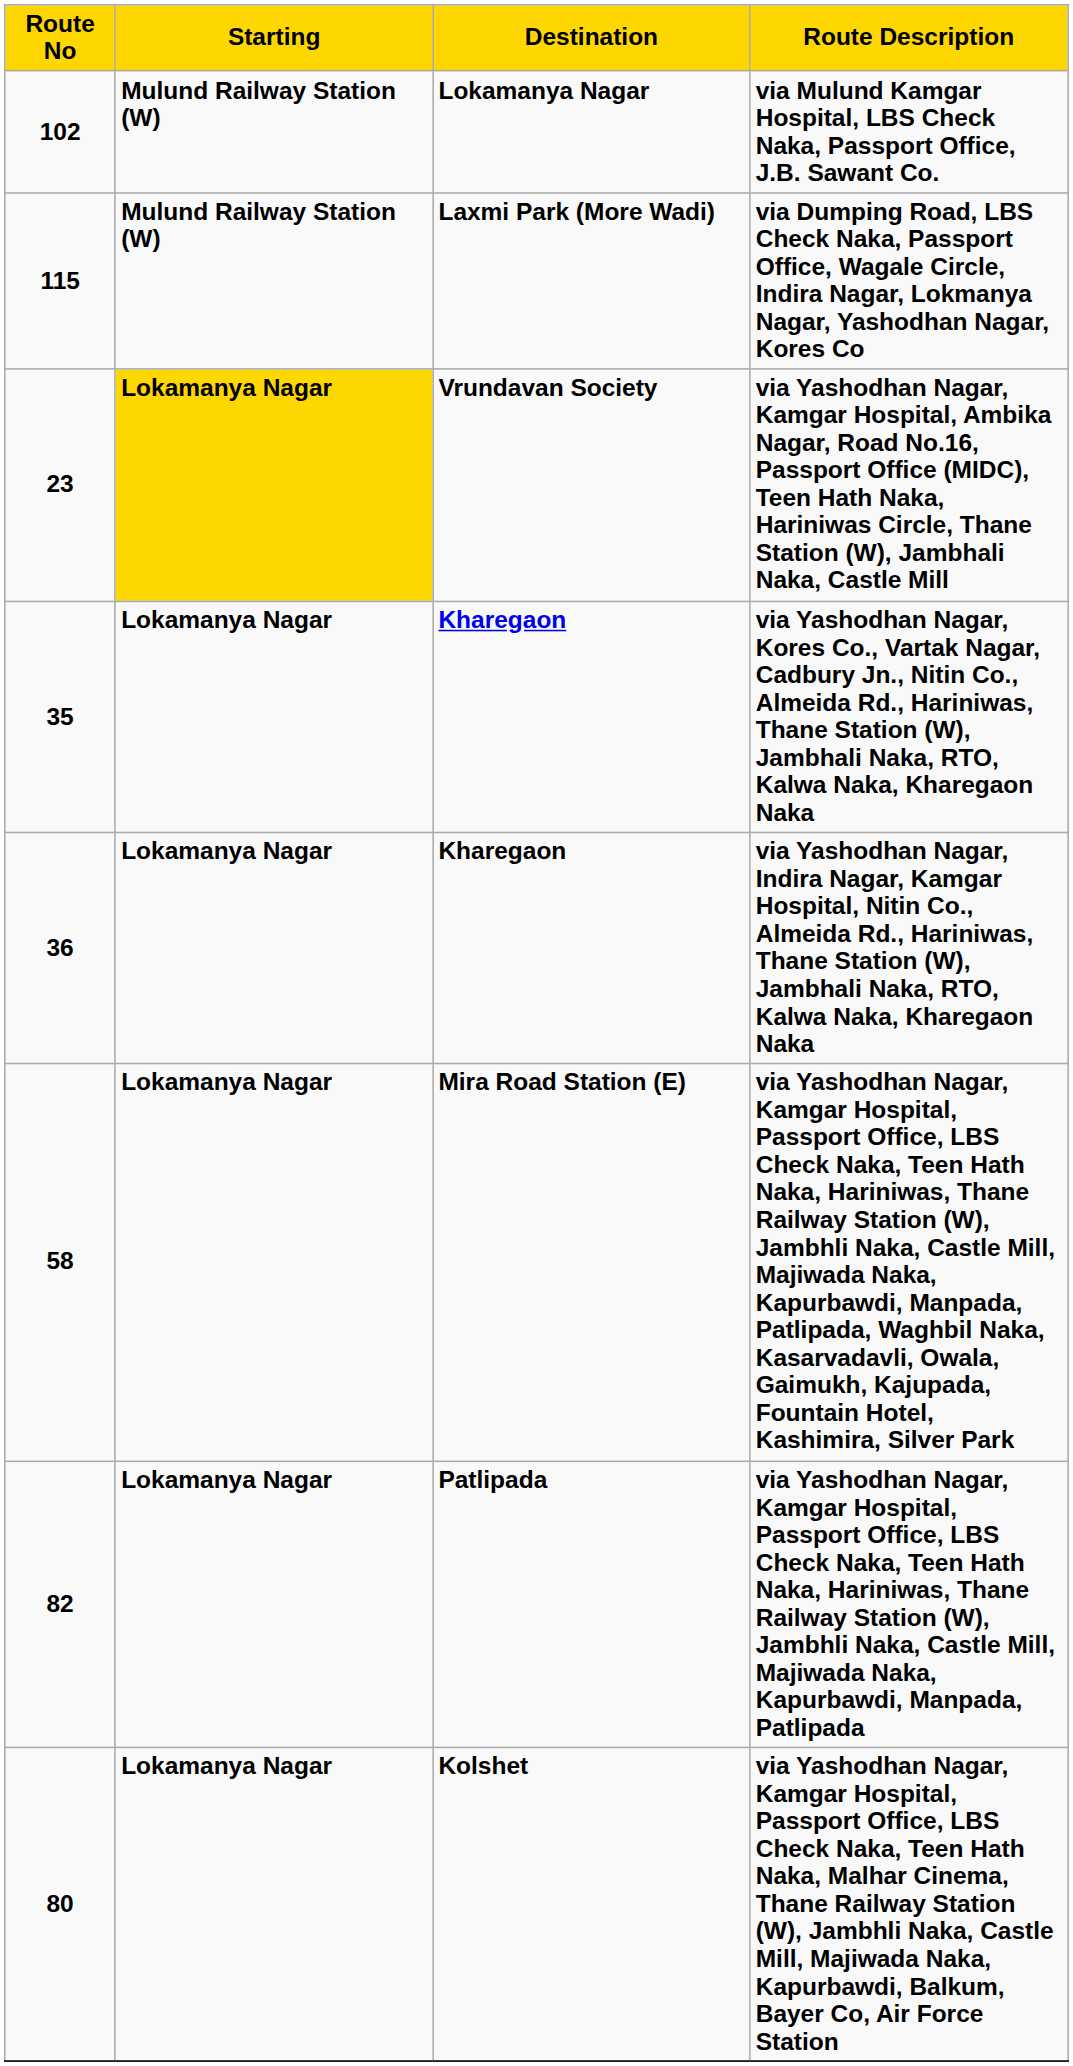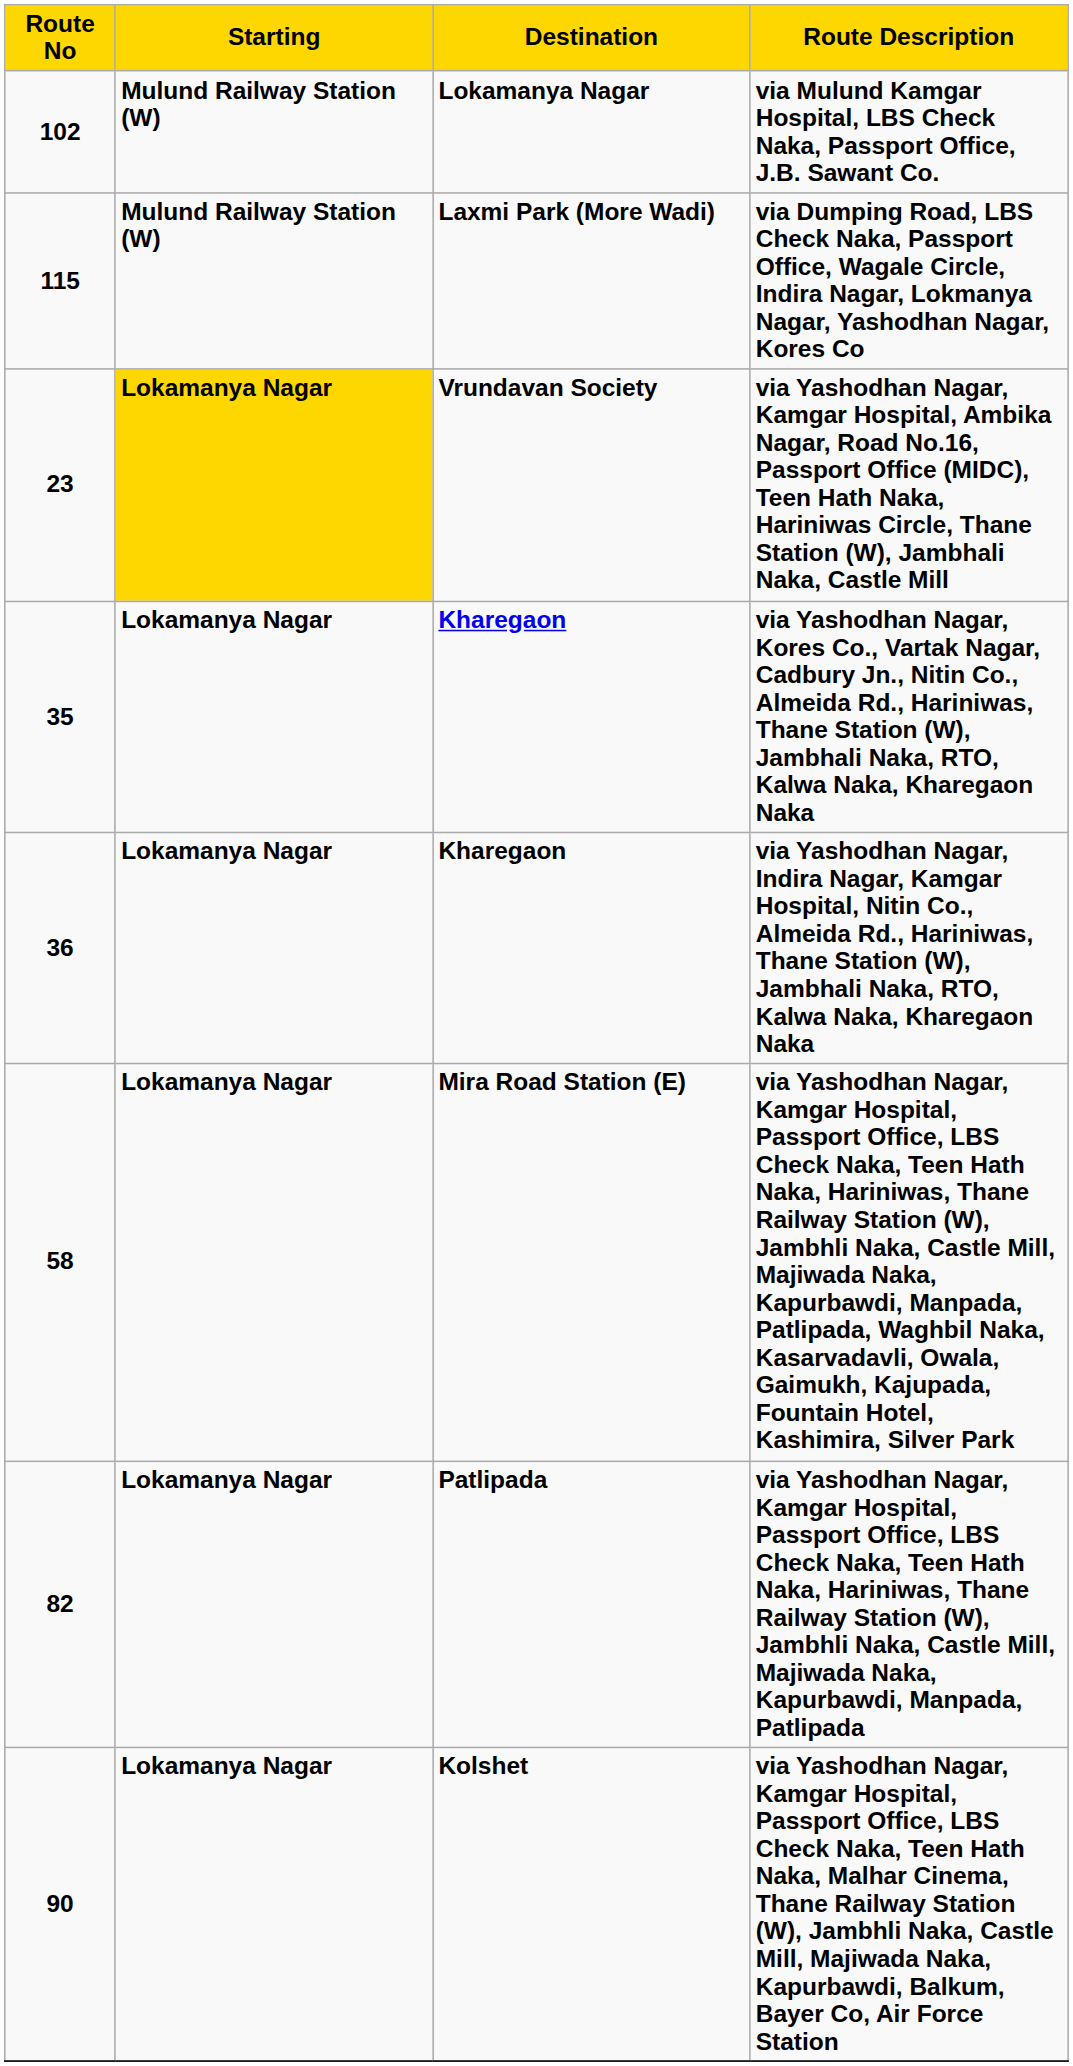(60, 1904) 80 -> (60, 1904) 90
